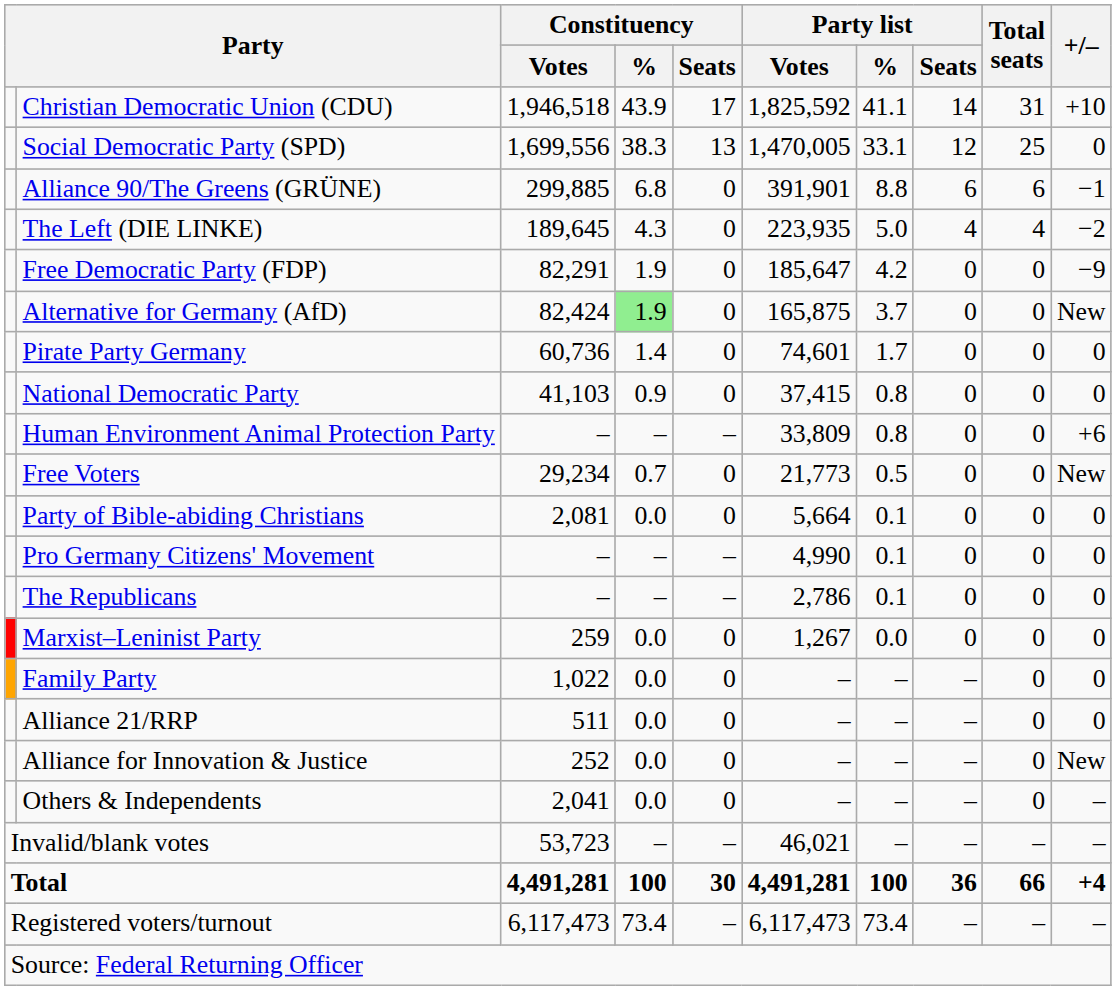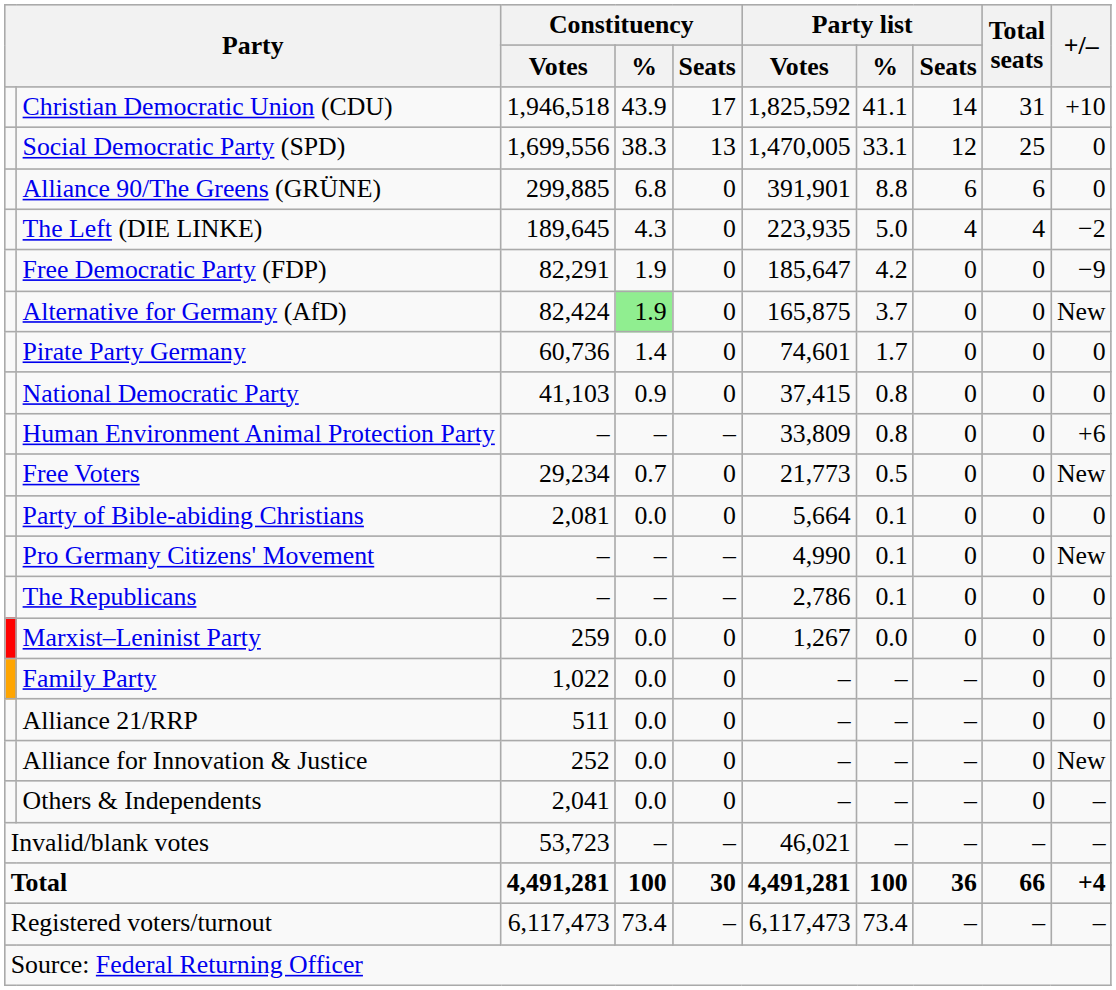(1092, 188) −1 -> (1099, 188) 0
(1099, 556) 0 -> (1081, 556) New
